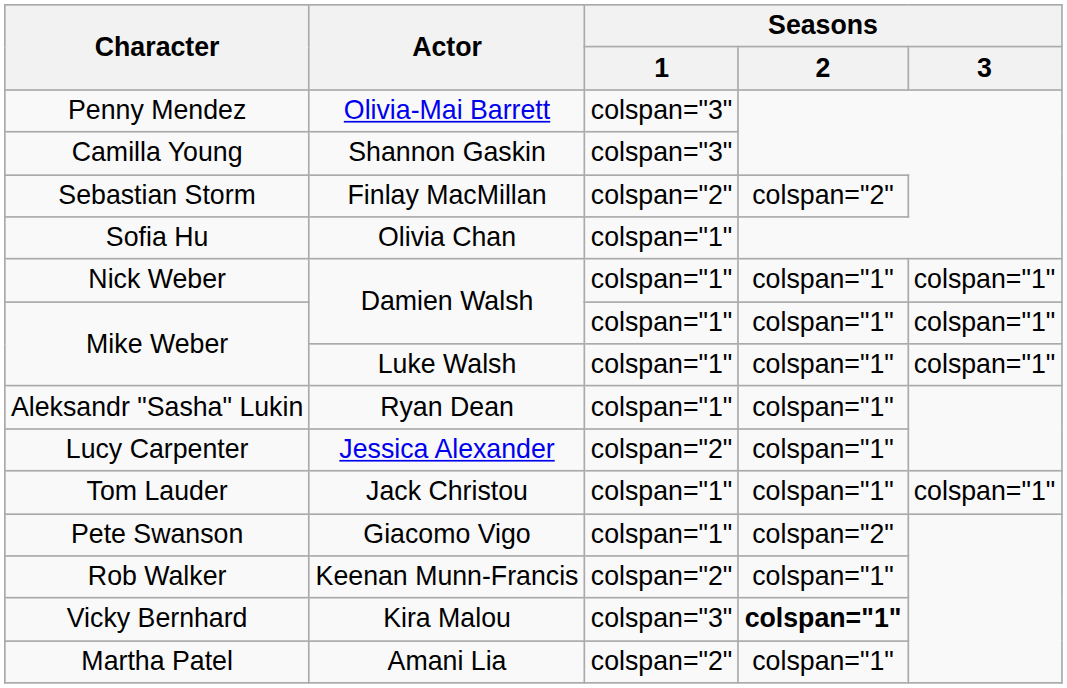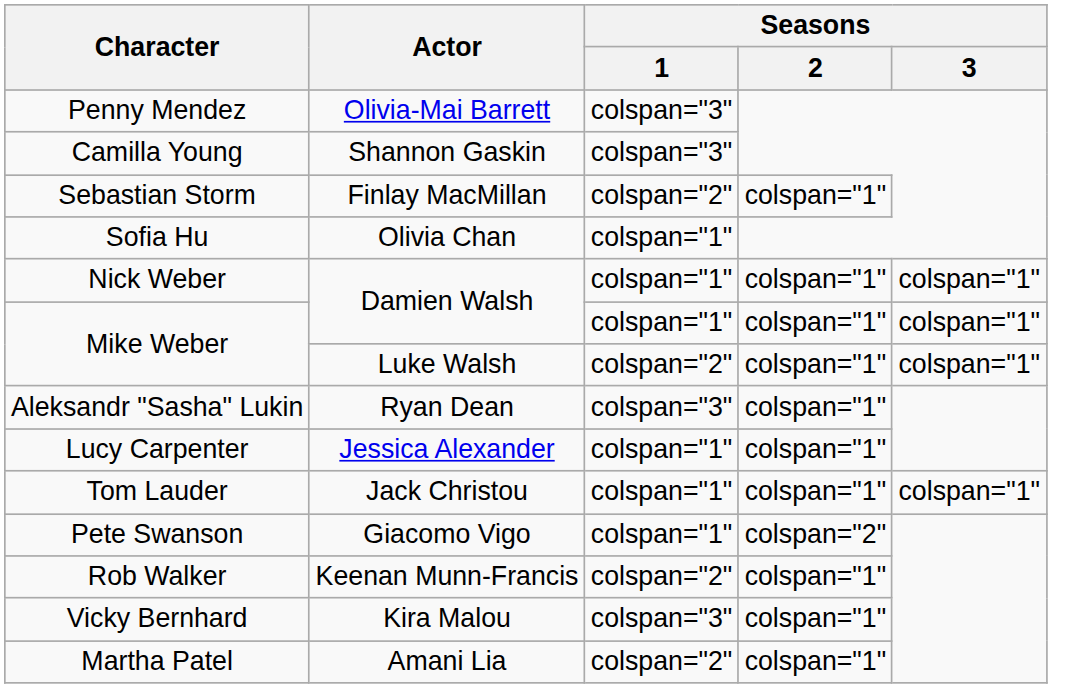(823, 195) colspan="2" -> (815, 195) colspan="1"
(662, 364) colspan="1" -> (662, 364) colspan="2"
(662, 407) colspan="1" -> (662, 407) colspan="3"
(662, 449) colspan="2" -> (662, 449) colspan="1"
(823, 618) bold -> (815, 618) normal
